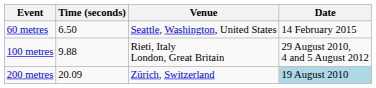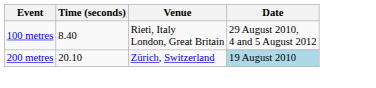- row: (27, 29)
(68, 52) 9.88 -> (68, 35) 8.40
(70, 74) 20.09 -> (70, 58) 20.10
